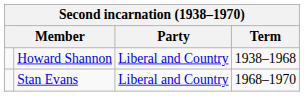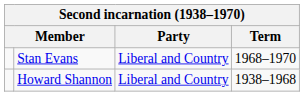rows swapped: (65, 58) <-> (48, 79)
